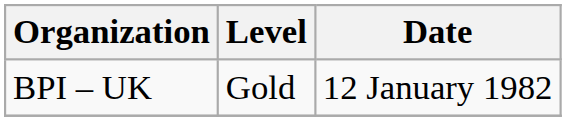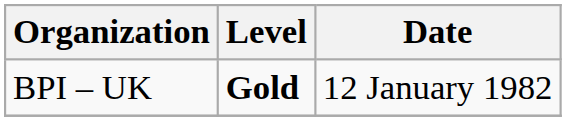(261, 87) normal -> (263, 87) bold
